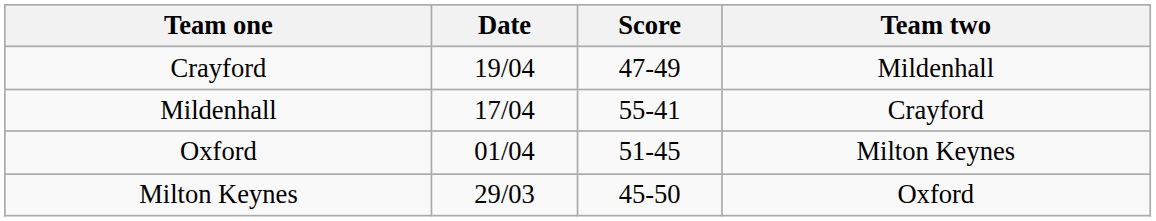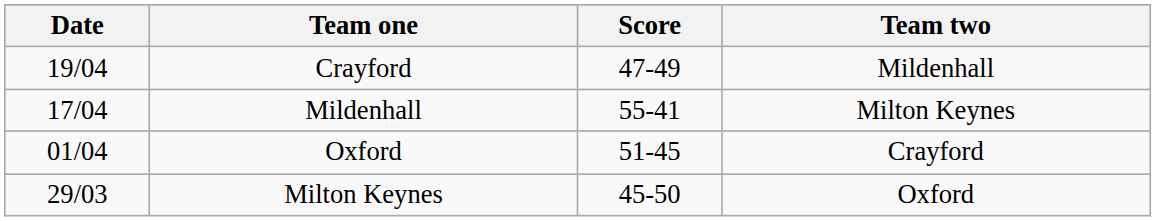columns swapped: (505, 25) <-> (218, 25)
(936, 109) Crayford -> (936, 109) Milton Keynes
(936, 151) Milton Keynes -> (936, 151) Crayford
